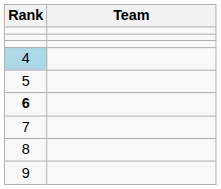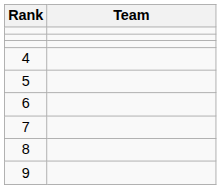(26, 58) lightblue background -> (26, 58) no background
(26, 104) bold -> (26, 104) normal
